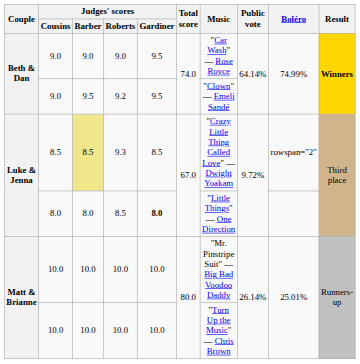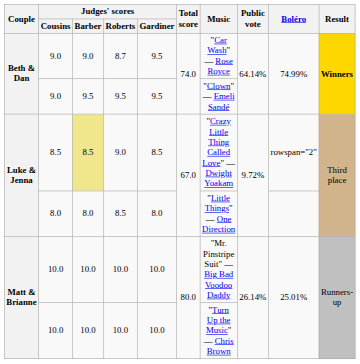(120, 56) 9.0 -> (120, 56) 8.7
(120, 97) 9.2 -> (120, 97) 9.5
(120, 153) 9.3 -> (120, 153) 9.0
(157, 214) bold -> (157, 214) normal
